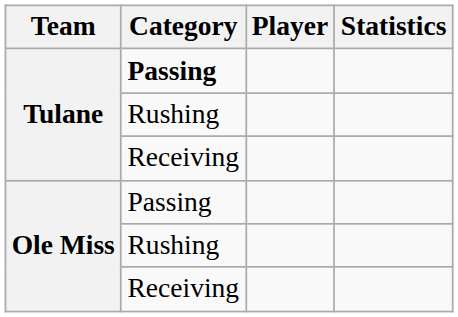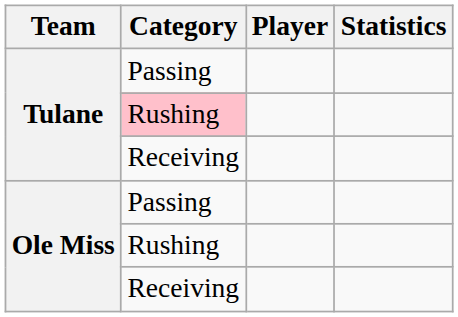(172, 70) bold -> (170, 70) normal
(173, 114) no background -> (173, 114) pink background
